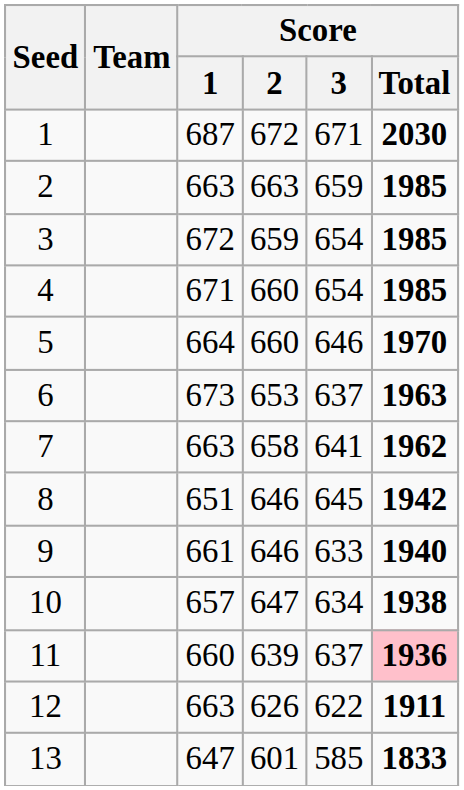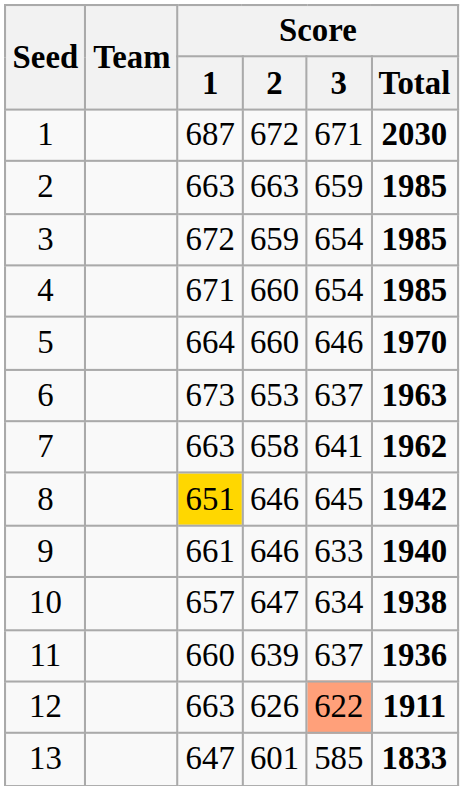(210, 498) no background -> (210, 498) gold background
(414, 654) pink background -> (414, 654) no background
(339, 706) no background -> (339, 706) lightsalmon background
